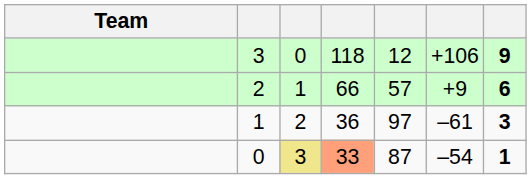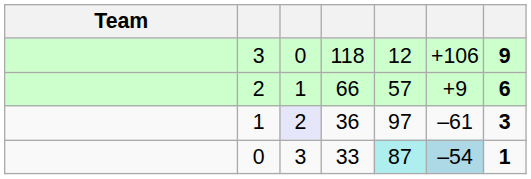(301, 122) no background -> (301, 122) lavender background
(301, 156) khaki background -> (301, 156) no background
(348, 156) lightsalmon background -> (348, 156) no background
(400, 156) no background -> (400, 156) paleturquoise background
(455, 156) no background -> (455, 156) lightblue background
